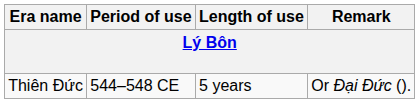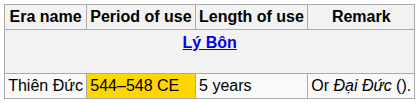(135, 85) no background -> (135, 85) gold background
